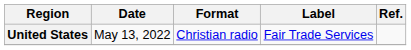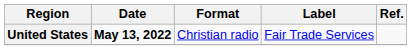(132, 34) normal -> (133, 34) bold
